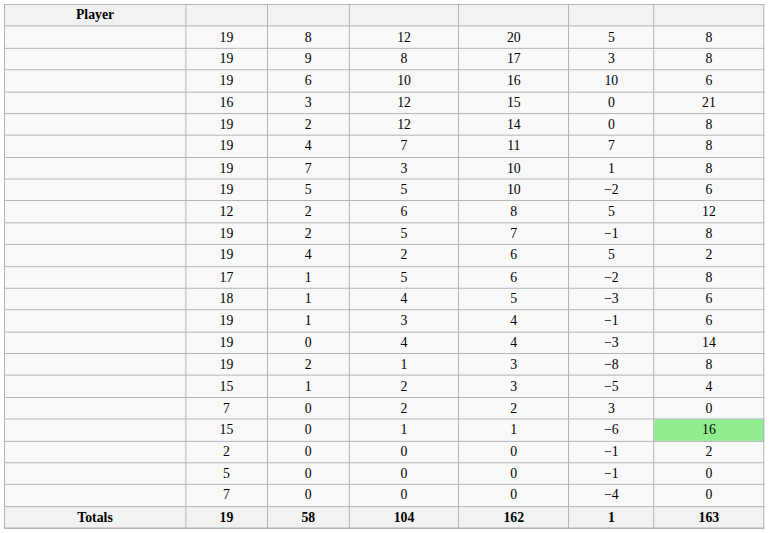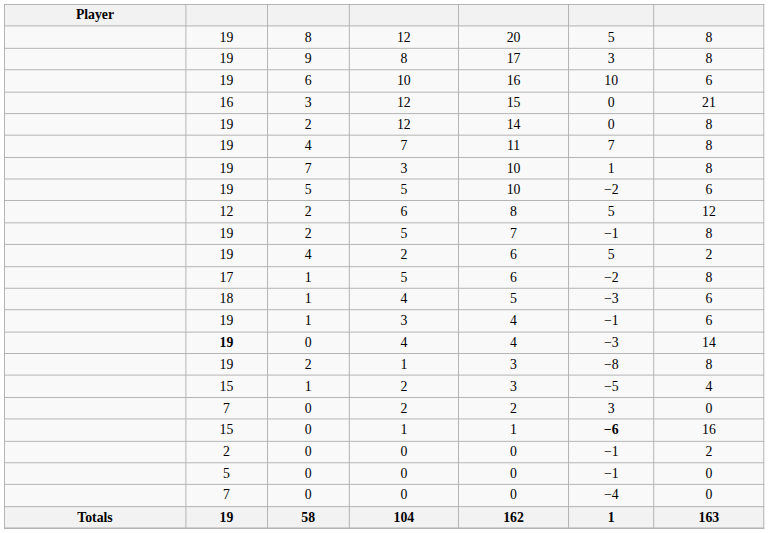(226, 342) normal -> (226, 342) bold
(611, 430) normal -> (611, 430) bold
(709, 430) lightgreen background -> (709, 430) no background
